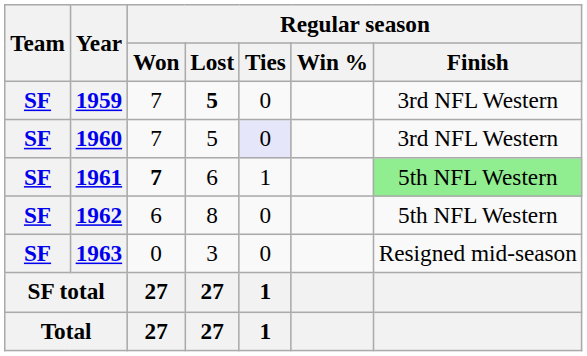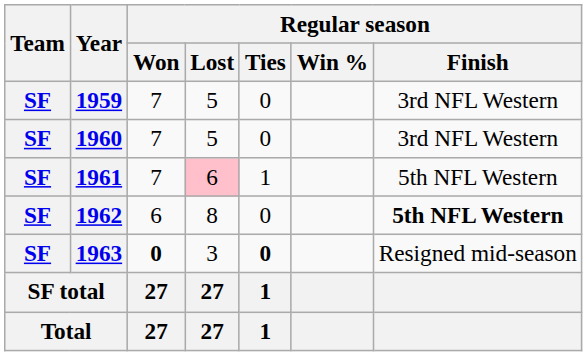(212, 100) bold -> (212, 100) normal
(265, 138) lavender background -> (265, 138) no background
(156, 177) bold -> (156, 177) normal
(212, 177) no background -> (212, 177) pink background
(478, 177) lightgreen background -> (478, 177) no background
(478, 215) normal -> (478, 215) bold
(156, 253) normal -> (156, 253) bold
(265, 253) normal -> (265, 253) bold
